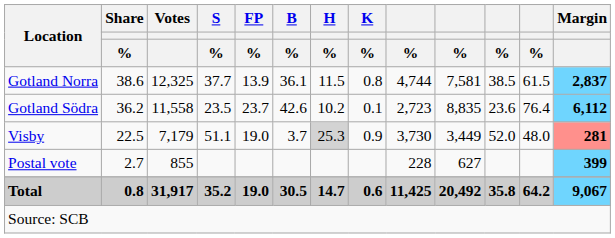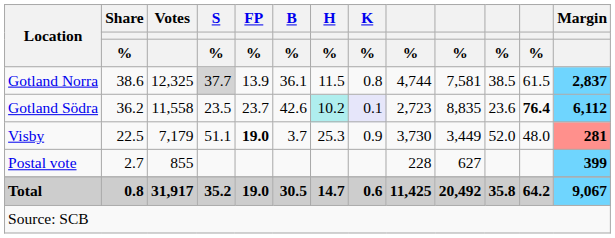(218, 80) no background -> (218, 80) lightgrey background
(331, 108) no background -> (331, 108) paleturquoise background
(373, 108) no background -> (373, 108) lavender background
(536, 108) normal -> (536, 108) bold
(256, 136) normal -> (256, 136) bold
(331, 136) lightgrey background -> (331, 136) no background
